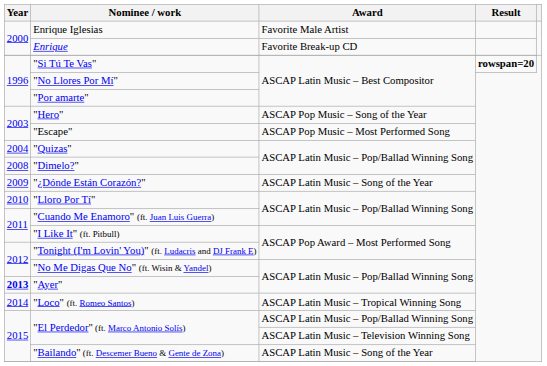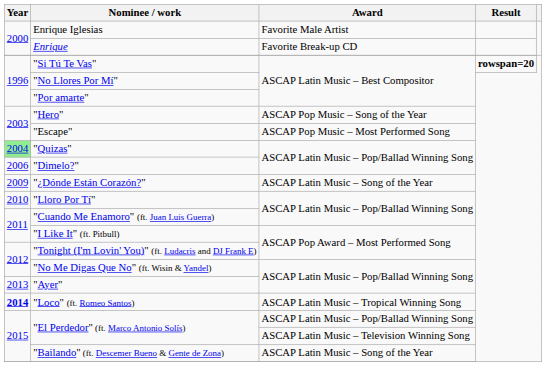(18, 149) no background -> (18, 149) lightgreen background
(18, 166) 2008 -> (18, 166) 2006
(18, 285) bold -> (18, 285) normal
(18, 302) normal -> (18, 302) bold
